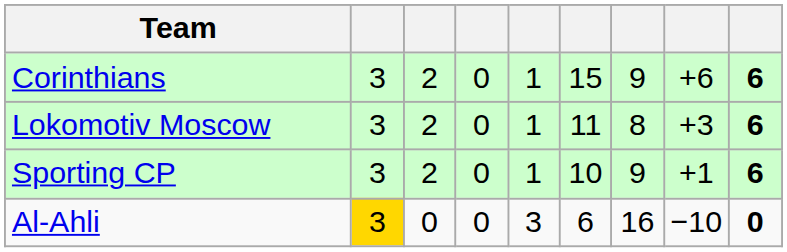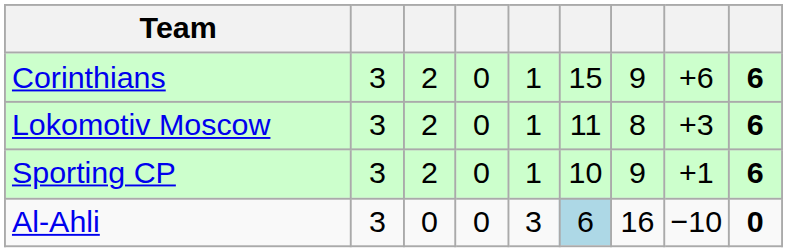(377, 221) gold background -> (377, 221) no background
(586, 221) no background -> (586, 221) lightblue background
